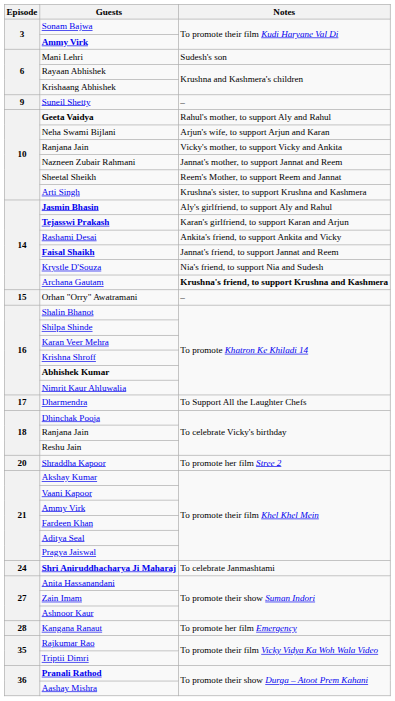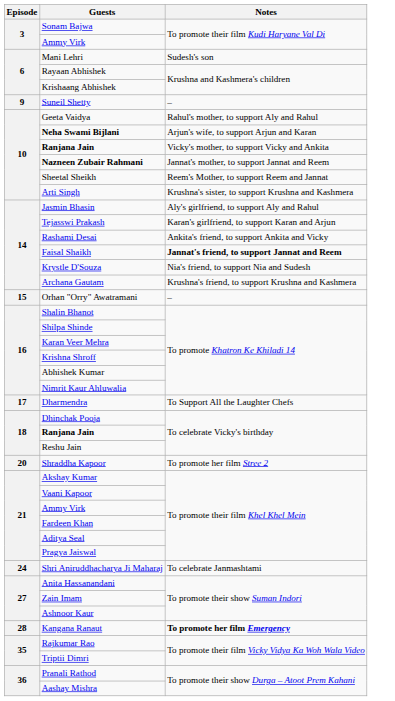(65, 41) bold -> (63, 41) normal
(68, 116) bold -> (66, 116) normal
(79, 131) normal -> (80, 131) bold
(65, 146) normal -> (68, 146) bold
(88, 161) normal -> (92, 161) bold
(70, 207) bold -> (68, 207) normal
(76, 222) bold -> (73, 222) normal
(68, 252) bold -> (66, 252) normal
(259, 252) normal -> (254, 252) bold
(284, 282) bold -> (262, 282) normal
(75, 372) bold -> (73, 372) normal
(65, 432) normal -> (68, 432) bold
(109, 567) bold -> (102, 567) normal
(239, 627) normal -> (229, 627) bold
(72, 673) bold -> (69, 673) normal
